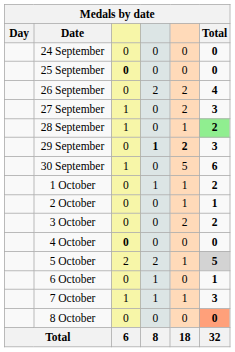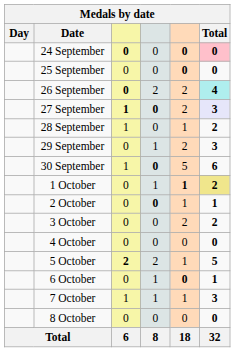(126, 52) normal -> (126, 52) bold
(185, 52) normal -> (185, 52) bold
(215, 52) no background -> (215, 52) pink background
(126, 71) bold -> (126, 71) normal
(185, 71) normal -> (185, 71) bold
(126, 90) normal -> (126, 90) bold
(215, 90) no background -> (215, 90) paleturquoise background
(126, 109) normal -> (126, 109) bold
(155, 109) normal -> (155, 109) bold
(215, 109) no background -> (215, 109) lavender background
(215, 128) lightgreen background -> (215, 128) no background
(155, 147) bold -> (155, 147) normal
(185, 147) bold -> (185, 147) normal
(155, 166) normal -> (155, 166) bold
(185, 185) normal -> (185, 185) bold
(215, 185) no background -> (215, 185) khaki background
(155, 204) normal -> (155, 204) bold
(126, 242) bold -> (126, 242) normal
(126, 261) normal -> (126, 261) bold
(215, 261) lightgrey background -> (215, 261) no background
(185, 280) normal -> (185, 280) bold
(215, 318) lightsalmon background -> (215, 318) no background
